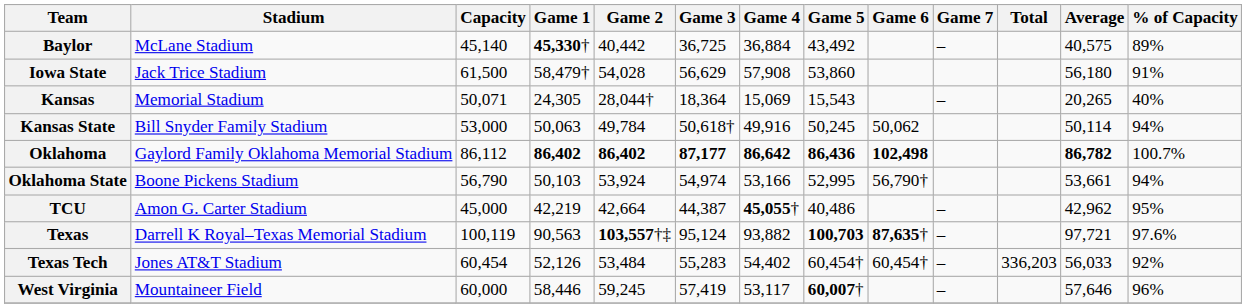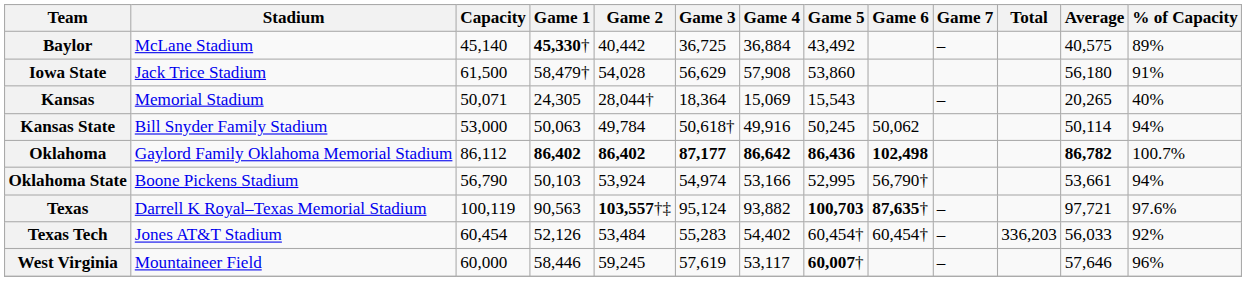- row: (68, 208)
(702, 289) 57,419 -> (702, 262) 57,619
